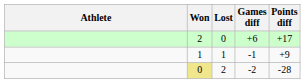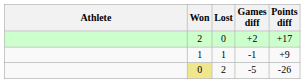(252, 39) +6 -> (252, 39) +2
(252, 70) -2 -> (252, 70) -5
(284, 70) -28 -> (284, 70) -26
